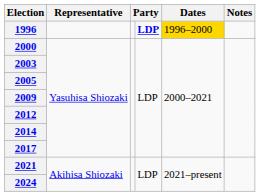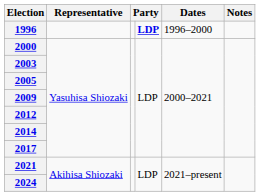(188, 30) gold background -> (188, 30) no background
